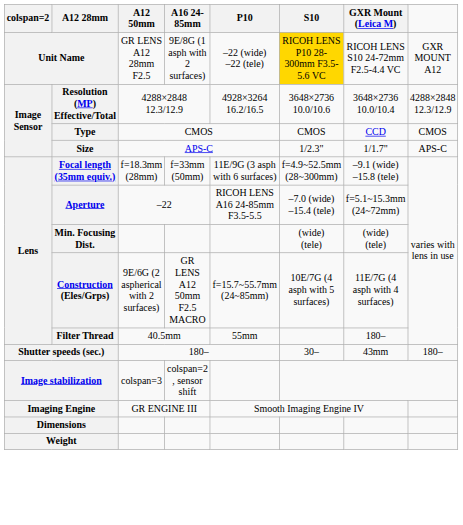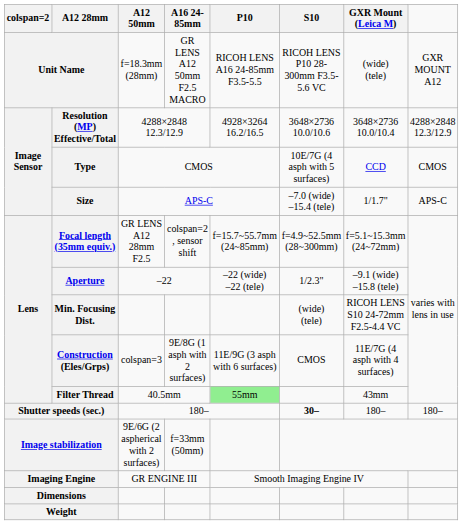(141, 58) GR LENS A12 28mm F2.5 -> (141, 70) f=18.3mm (28mm)
(187, 58) 9E/8G (1 asph with 2 surfaces) -> (187, 70) GR LENS A12 50mm F2.5 MACRO
(245, 58) –22 (wide) –22 (tele) -> (245, 70) RICOH LENS A16 24-85mm F3.5-5.5
(311, 58) gold background -> (311, 70) no background
(376, 58) RICOH LENS S10 24-72mm F2.5-4.4 VC -> (376, 70) (wide) (tele)
(311, 132) CMOS -> (311, 167) 10E/7G (4 asph with 5 surfaces)
(311, 149) 1/2.3" -> (311, 201) –7.0 (wide) –15.4 (tele)
(141, 171) f=18.3mm (28mm) -> (141, 241) GR LENS A12 28mm F2.5
(187, 171) f=33mm (50mm) -> (187, 241) colspan=2 , sensor shift
(245, 171) 11E/9G (3 asph with 6 surfaces) -> (245, 241) f=15.7~55.7mm (24~85mm)
(376, 171) –9.1 (wide) –15.8 (tele) -> (376, 241) f=5.1~15.3mm (24~72mm)
(245, 205) RICOH LENS A16 24-85mm F3.5-5.5 -> (245, 281) –22 (wide) –22 (tele)
(311, 205) –7.0 (wide) –15.4 (tele) -> (311, 281) 1/2.3"
(376, 205) f=5.1~15.3mm (24~72mm) -> (376, 281) –9.1 (wide) –15.8 (tele)
(376, 239) (wide) (tele) -> (376, 315) RICOH LENS S10 24-72mm F2.5-4.4 VC
(141, 290) 9E/6G (2 aspherical with 2 surfaces) -> (141, 361) colspan=3
(187, 290) GR LENS A12 50mm F2.5 MACRO -> (187, 361) 9E/8G (1 asph with 2 surfaces)
(245, 290) f=15.7~55.7mm (24~85mm) -> (245, 361) 11E/9G (3 asph with 6 surfaces)
(311, 290) 10E/7G (4 asph with 5 surfaces) -> (311, 361) CMOS
(245, 336) no background -> (245, 395) lightgreen background
(376, 336) 180– -> (376, 395) 43mm
(311, 352) normal -> (311, 411) bold
(376, 352) 43mm -> (376, 411) 180–
(141, 381) colspan=3 -> (141, 445) 9E/6G (2 aspherical with 2 surfaces)
(187, 381) colspan=2 , sensor shift -> (187, 445) f=33mm (50mm)
